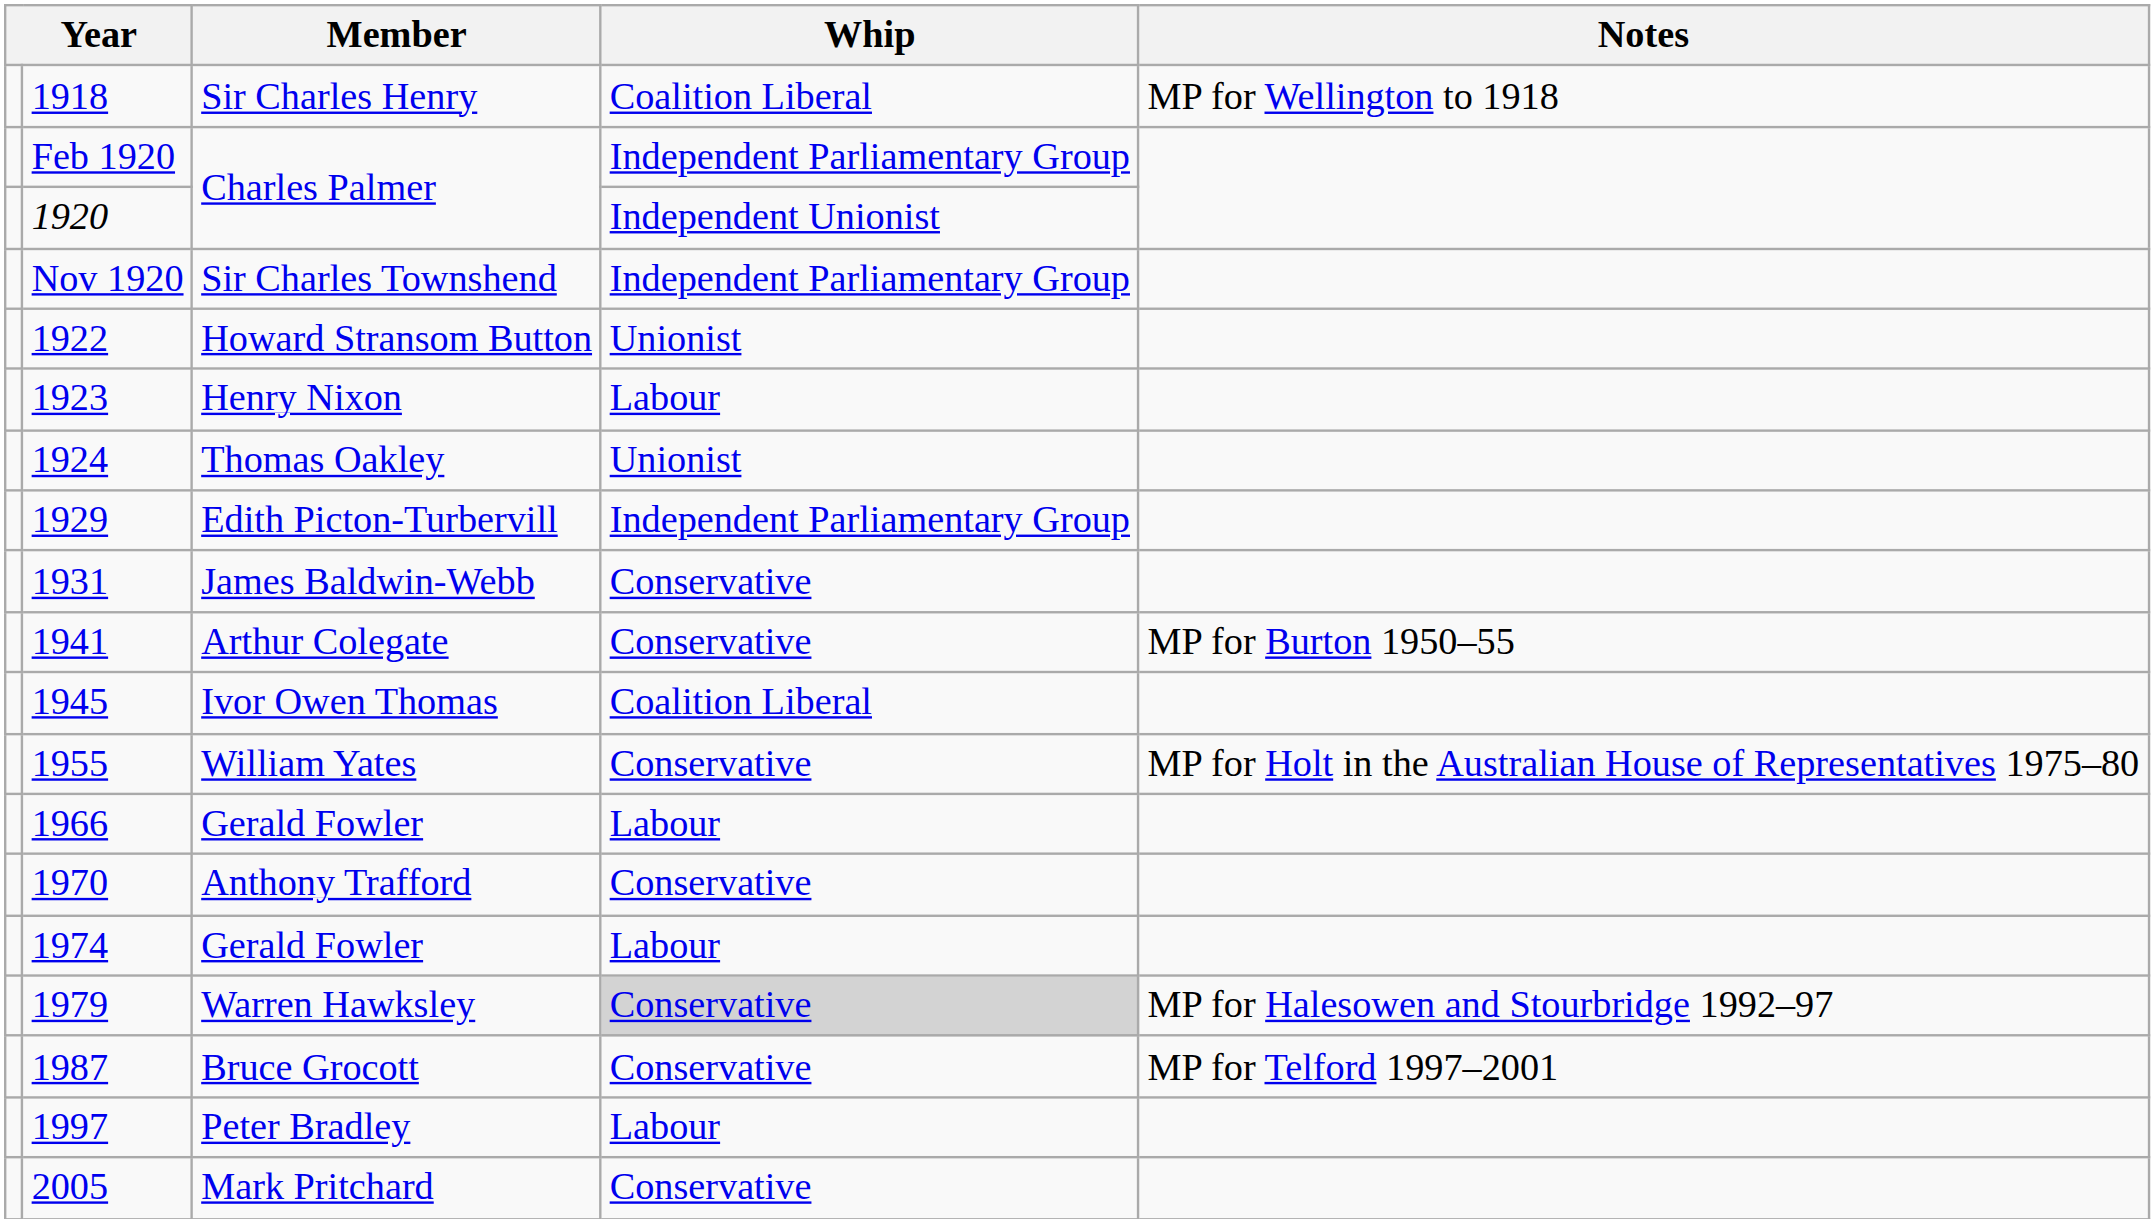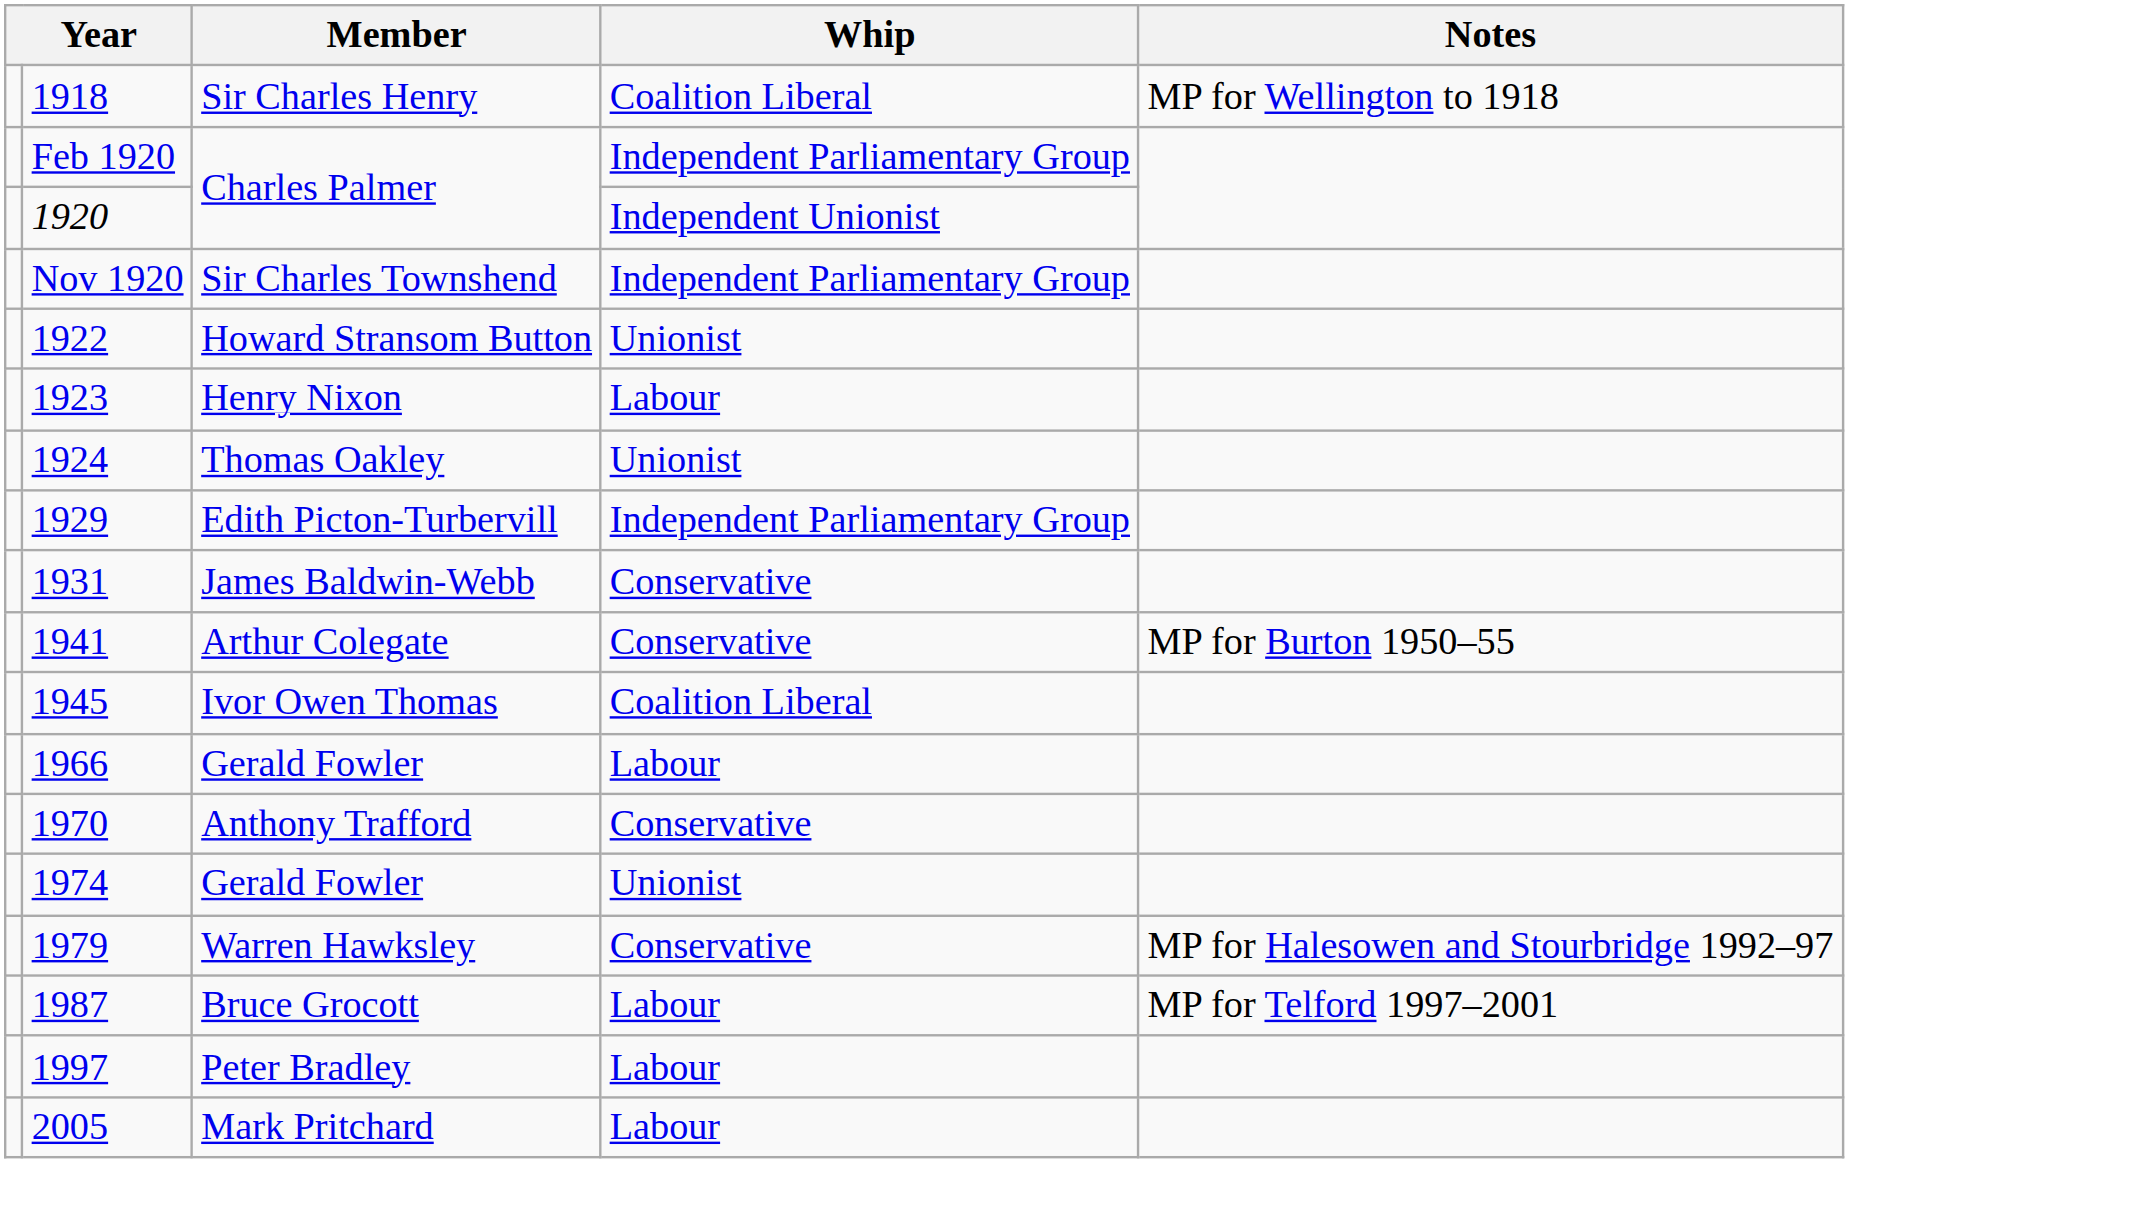- row: (70, 762)
(665, 944) Labour -> (676, 883) Unionist
(711, 1005) lightgrey background -> (711, 944) no background
(711, 1065) Conservative -> (665, 1005) Labour
(711, 1187) Conservative -> (665, 1126) Labour
